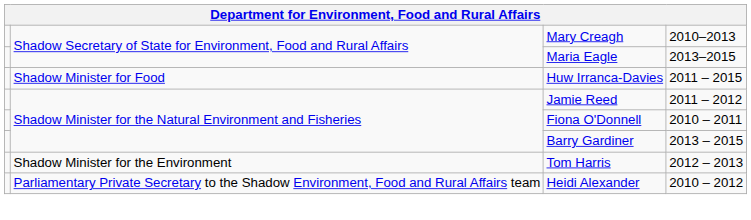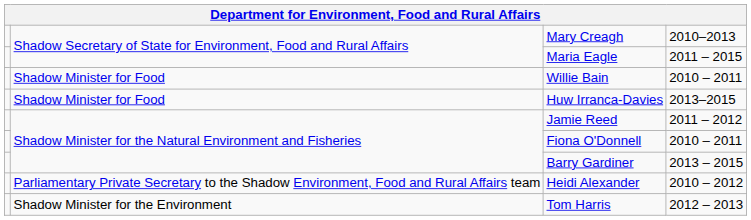(702, 57) 2013–2015 -> (706, 57) 2011 – 2015
+ row: (578, 78)
(706, 78) 2011 – 2015 -> (702, 99) 2013–2015
rows swapped: (579, 162) <-> (593, 183)
